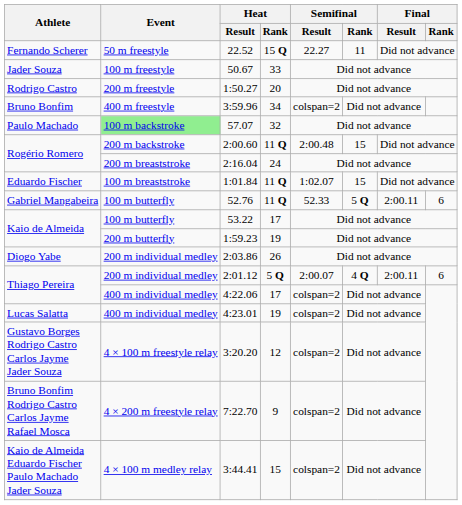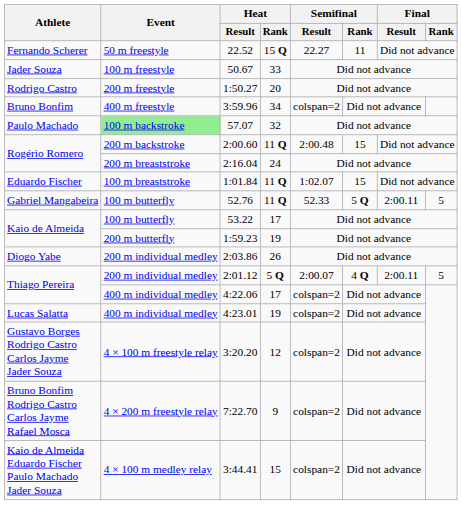(441, 200) 6 -> (441, 200) 5
(441, 275) 6 -> (441, 275) 5
